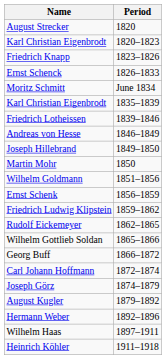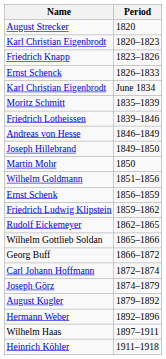(36, 88) Moritz Schmitt -> (56, 88) Karl Christian Eigenbrodt
(56, 103) Karl Christian Eigenbrodt -> (36, 103) Moritz Schmitt
